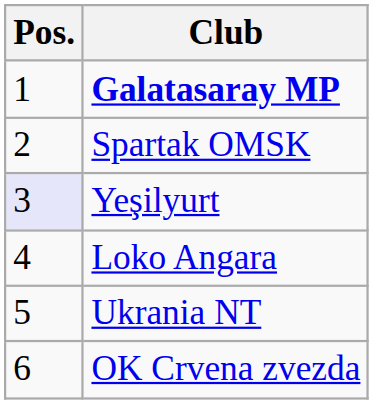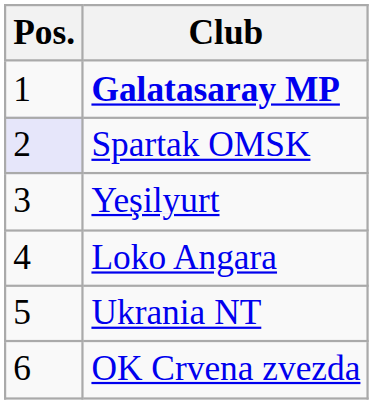(22, 144) no background -> (22, 144) lavender background
(22, 200) lavender background -> (22, 200) no background
